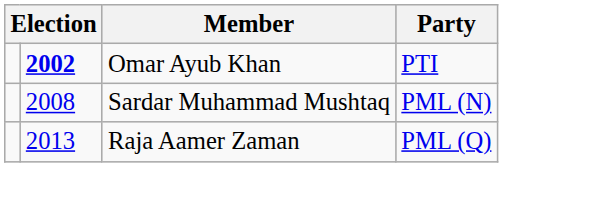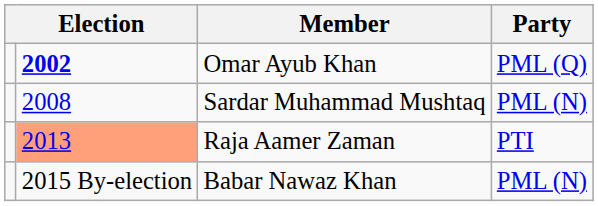(420, 63) PTI -> (542, 63) PML (Q)
(50, 141) no background -> (46, 141) lightsalmon background
(446, 141) PML (Q) -> (515, 141) PTI
+ row: (300, 180)
